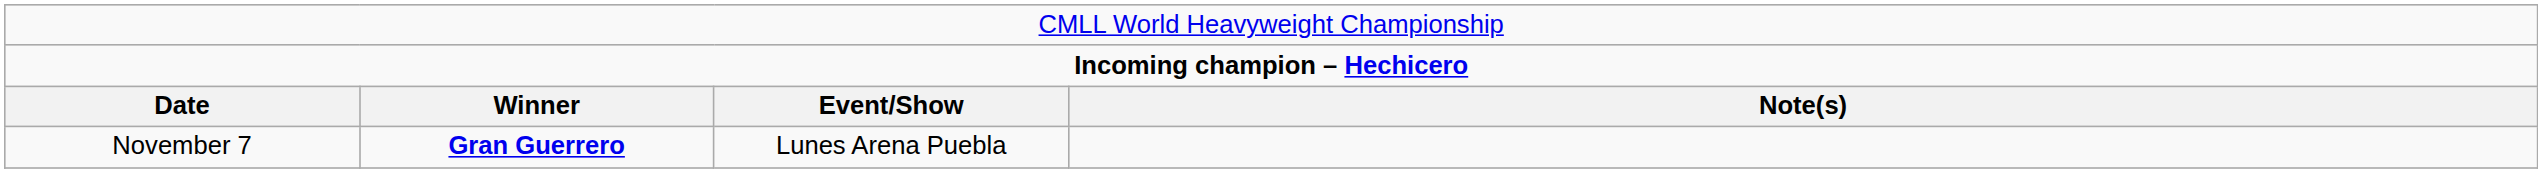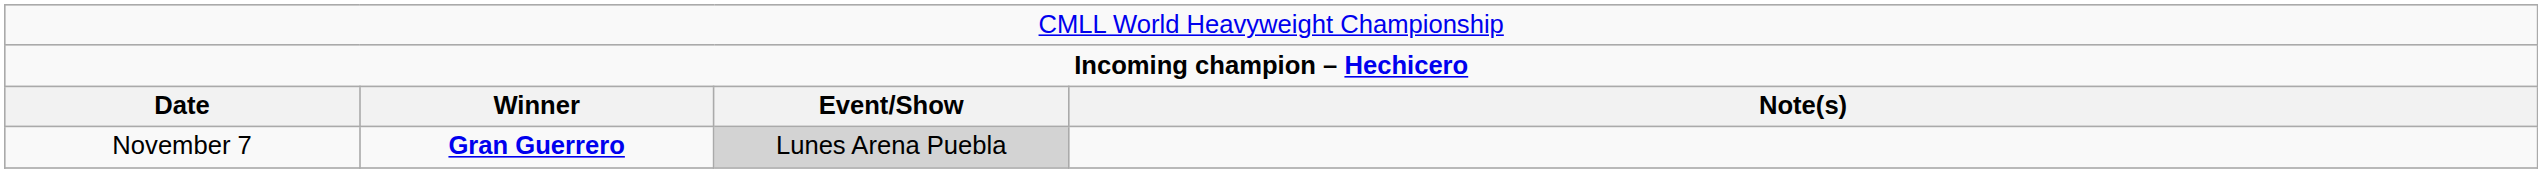(891, 146) no background -> (891, 146) lightgrey background
